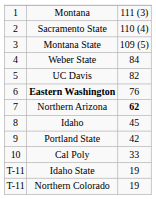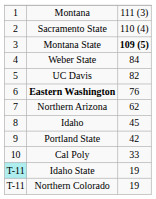(134, 44) normal -> (134, 44) bold
(134, 107) bold -> (134, 107) normal
(16, 170) no background -> (16, 170) paleturquoise background
